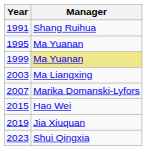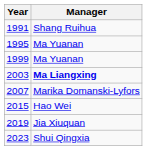(58, 59) khaki background -> (58, 59) no background
(63, 75) normal -> (65, 75) bold
